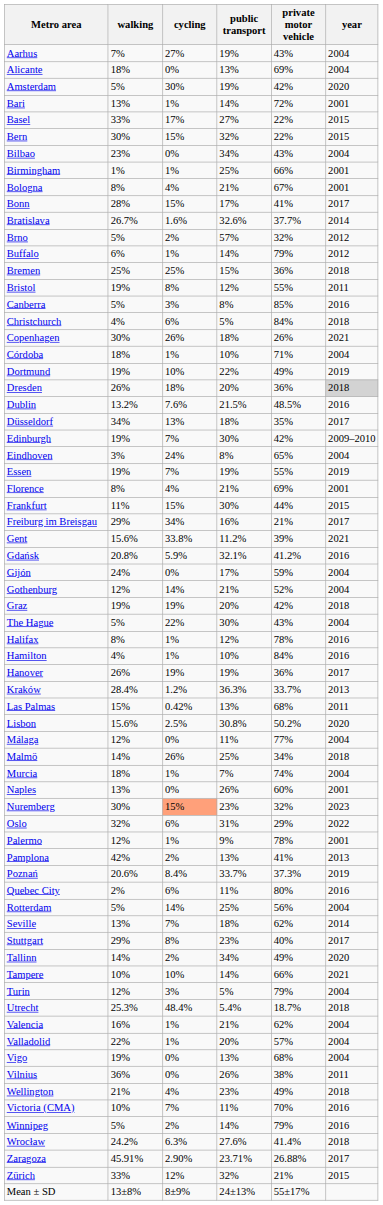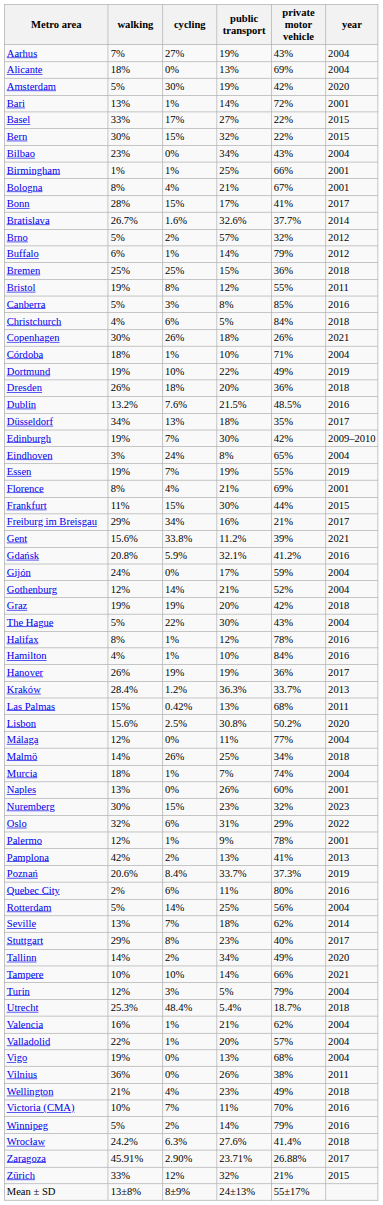(339, 388) lightgrey background -> (339, 388) no background
(175, 807) lightsalmon background -> (175, 807) no background
